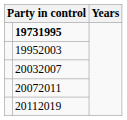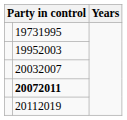(38, 32) bold -> (38, 32) normal
(38, 87) normal -> (38, 87) bold
